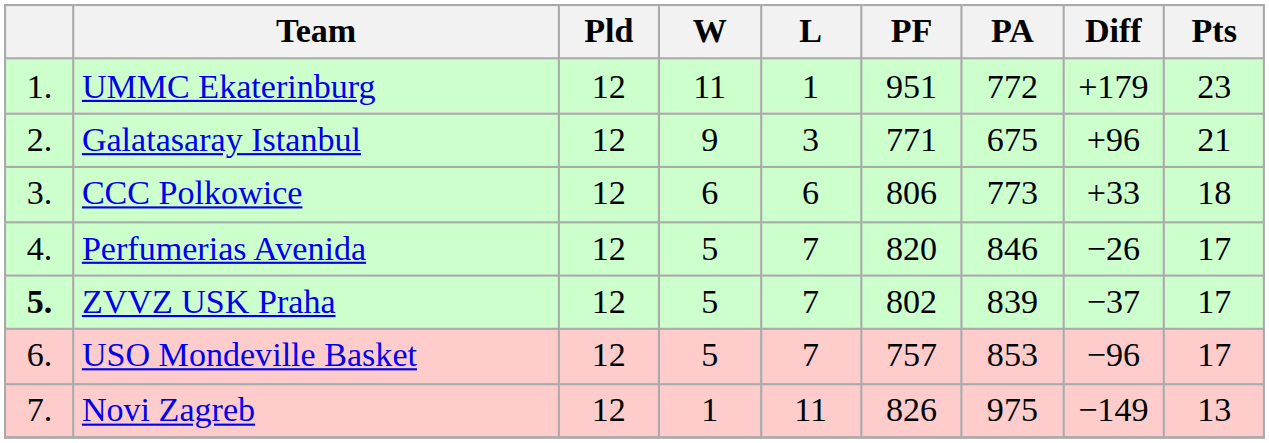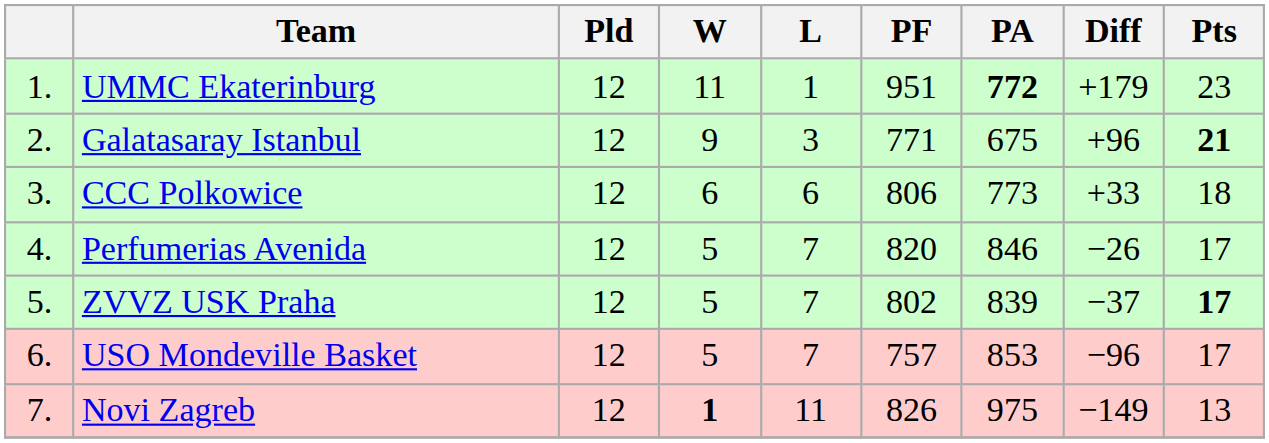(1012, 85) normal -> (1012, 85) bold
(1214, 139) normal -> (1214, 139) bold
(40, 301) bold -> (40, 301) normal
(1214, 301) normal -> (1214, 301) bold
(710, 409) normal -> (710, 409) bold
